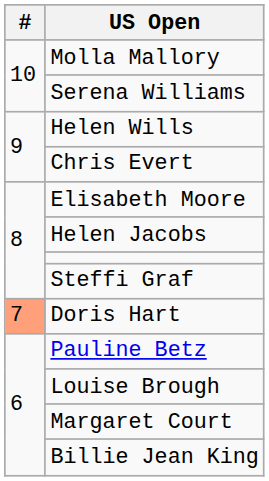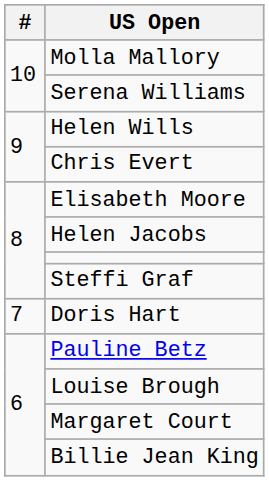(17, 316) lightsalmon background -> (17, 316) no background
